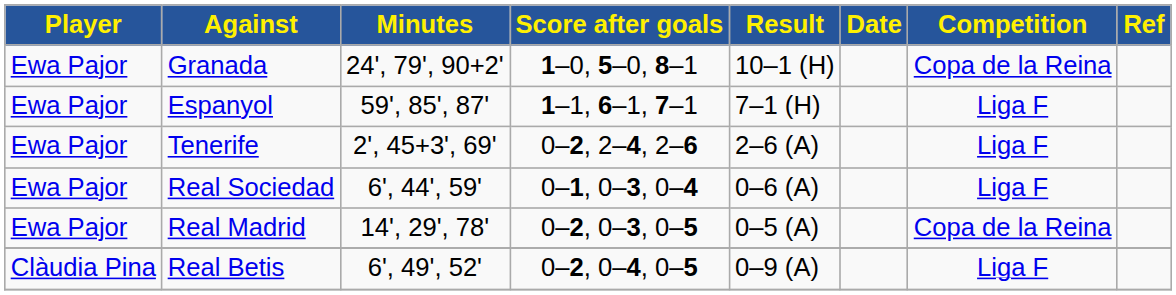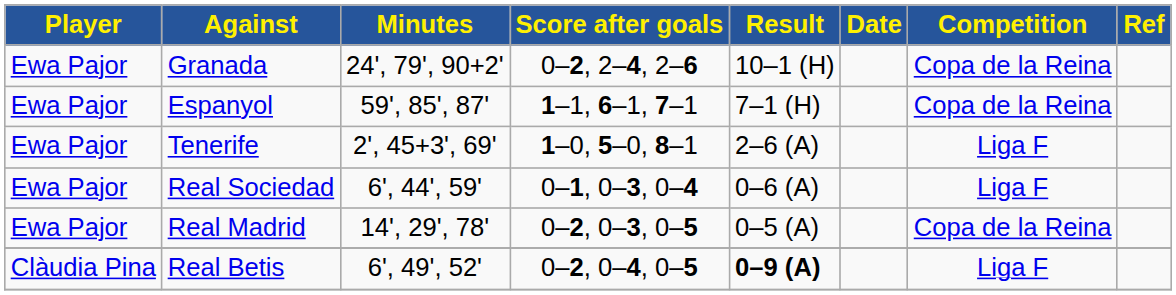(619, 65) 1–0, 5–0, 8–1 -> (619, 65) 0–2, 2–4, 2–6
(1013, 106) Liga F -> (1013, 106) Copa de la Reina
(619, 146) 0–2, 2–4, 2–6 -> (619, 146) 1–0, 5–0, 8–1
(777, 268) normal -> (778, 268) bold
